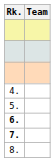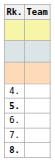(14, 105) normal -> (14, 105) bold
(14, 120) bold -> (14, 120) normal
(14, 135) bold -> (14, 135) normal
(14, 150) normal -> (14, 150) bold
